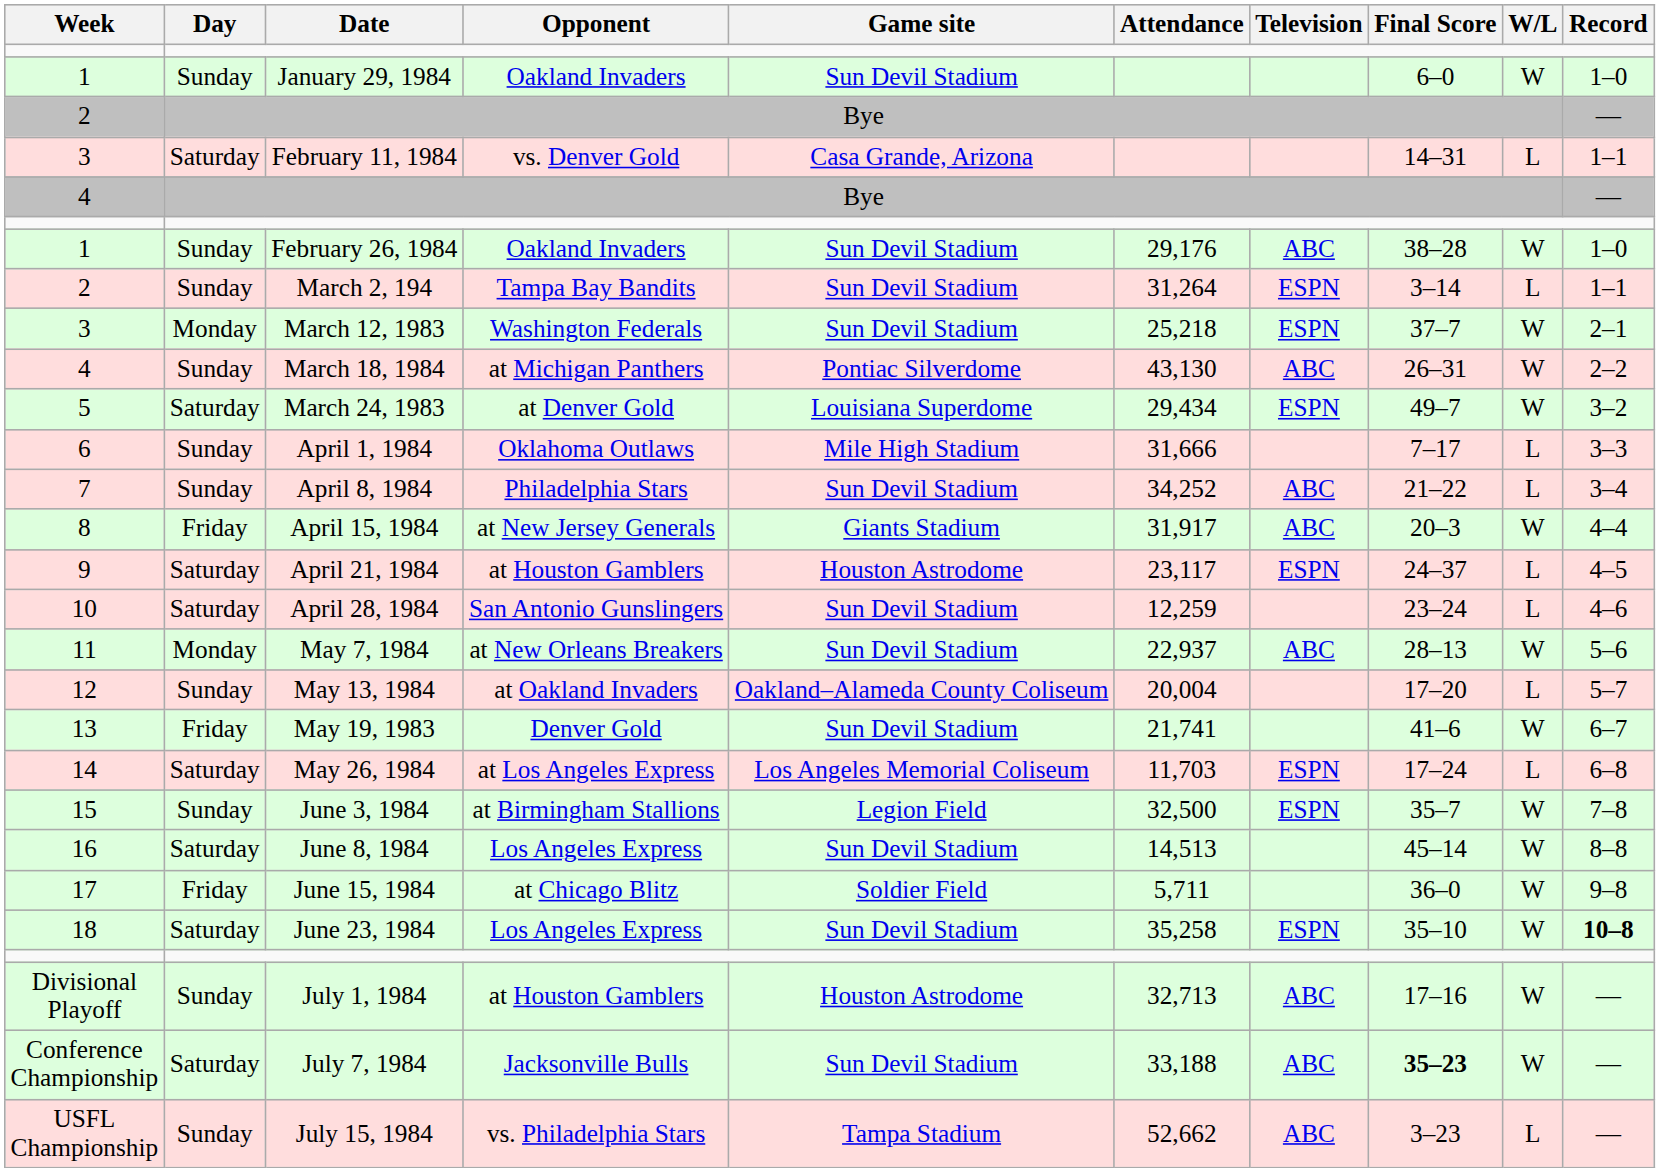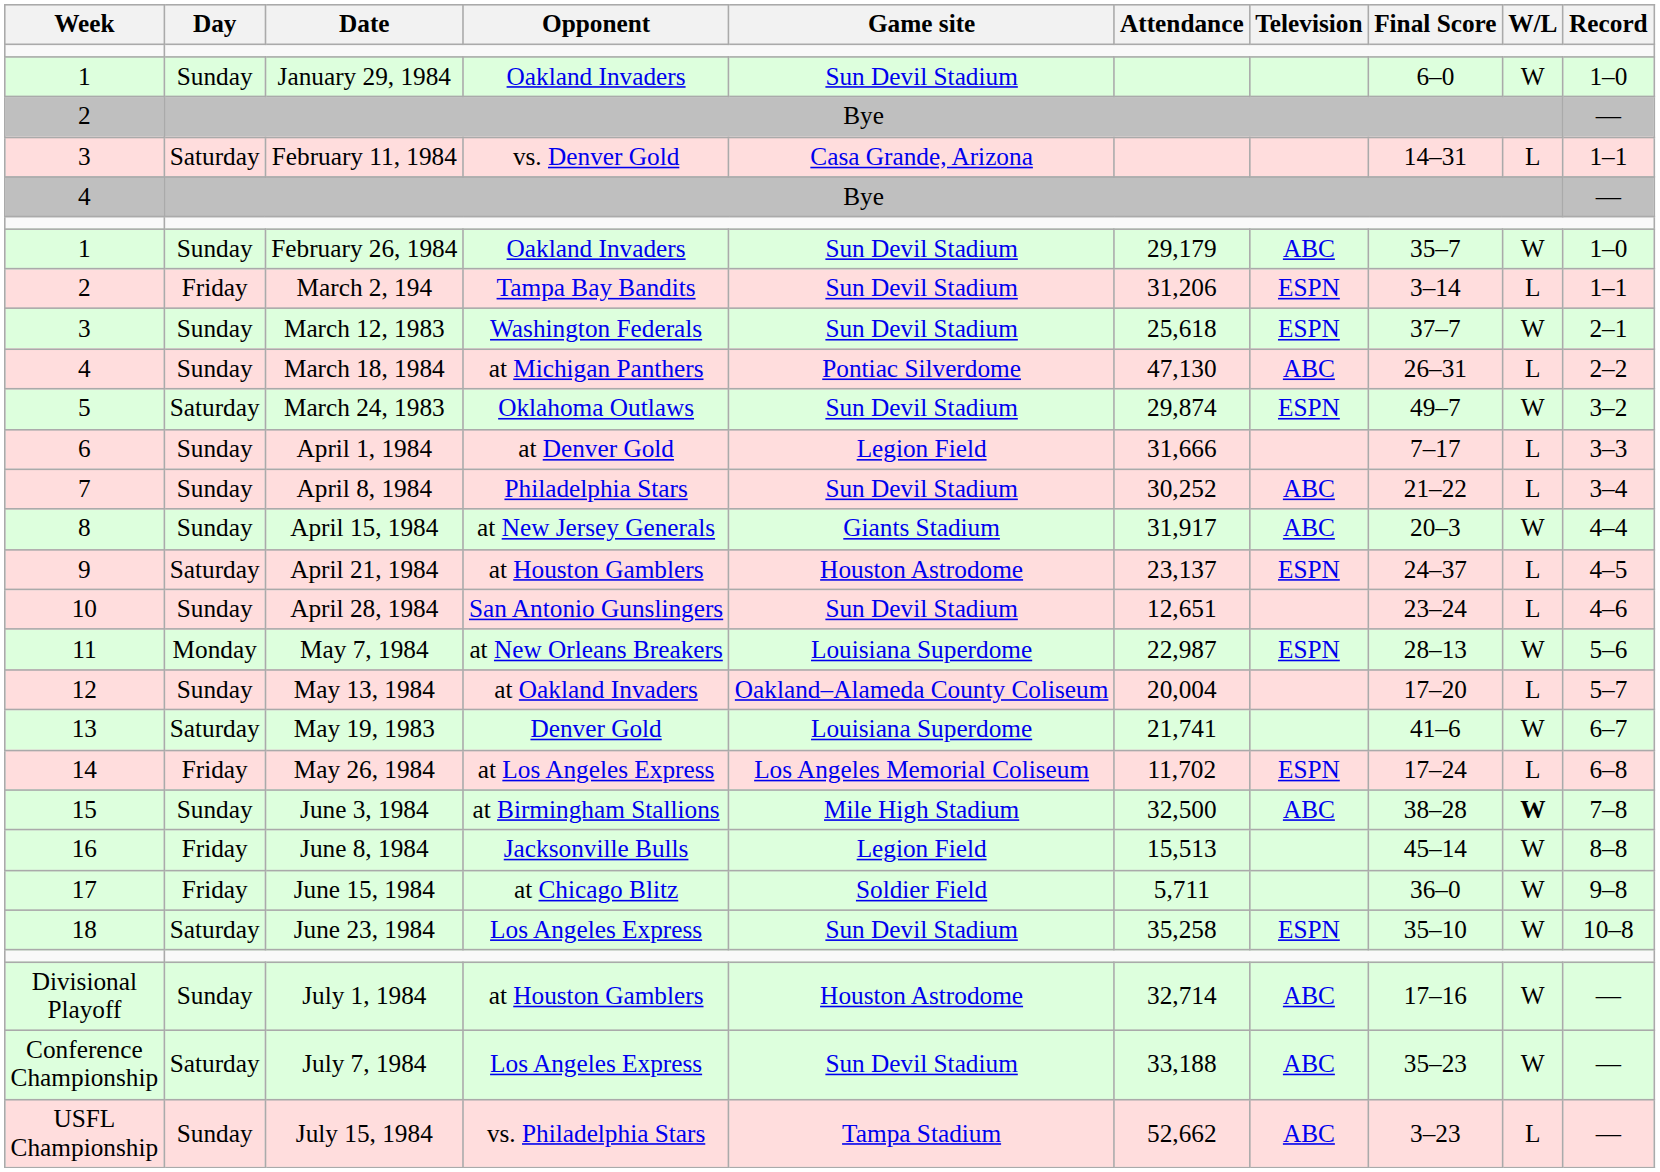(1182, 248) 29,176 -> (1182, 248) 29,179
(1435, 248) 38–28 -> (1435, 248) 35–7
(215, 288) Sunday -> (215, 288) Friday
(1182, 288) 31,264 -> (1182, 288) 31,206
(215, 328) Monday -> (215, 328) Sunday
(1182, 328) 25,218 -> (1182, 328) 25,618
(1182, 368) 43,130 -> (1182, 368) 47,130
(1533, 368) W -> (1533, 368) L
(596, 408) at Denver Gold -> (596, 408) Oklahoma Outlaws
(922, 408) Louisiana Superdome -> (922, 408) Sun Devil Stadium
(1182, 408) 29,434 -> (1182, 408) 29,874
(596, 448) Oklahoma Outlaws -> (596, 448) at Denver Gold
(922, 448) Mile High Stadium -> (922, 448) Legion Field
(1182, 488) 34,252 -> (1182, 488) 30,252
(215, 528) Friday -> (215, 528) Sunday
(1182, 569) 23,117 -> (1182, 569) 23,137
(215, 609) Saturday -> (215, 609) Sunday
(1182, 609) 12,259 -> (1182, 609) 12,651
(922, 649) Sun Devil Stadium -> (922, 649) Louisiana Superdome
(1182, 649) 22,937 -> (1182, 649) 22,987
(1309, 649) ABC -> (1309, 649) ESPN
(215, 729) Friday -> (215, 729) Saturday
(922, 729) Sun Devil Stadium -> (922, 729) Louisiana Superdome
(215, 769) Saturday -> (215, 769) Friday
(1182, 769) 11,703 -> (1182, 769) 11,702
(922, 809) Legion Field -> (922, 809) Mile High Stadium
(1309, 809) ESPN -> (1309, 809) ABC
(1435, 809) 35–7 -> (1435, 809) 38–28
(1533, 809) normal -> (1533, 809) bold
(215, 849) Saturday -> (215, 849) Friday
(596, 849) Los Angeles Express -> (596, 849) Jacksonville Bulls
(922, 849) Sun Devil Stadium -> (922, 849) Legion Field
(1182, 849) 14,513 -> (1182, 849) 15,513
(1608, 929) bold -> (1608, 929) normal
(1182, 995) 32,713 -> (1182, 995) 32,714
(596, 1064) Jacksonville Bulls -> (596, 1064) Los Angeles Express
(1435, 1064) bold -> (1435, 1064) normal
